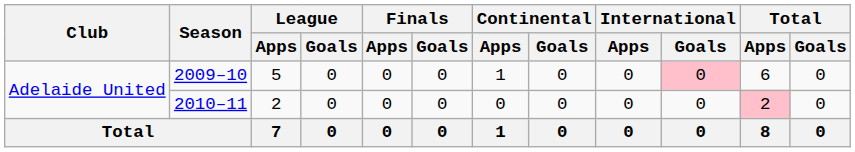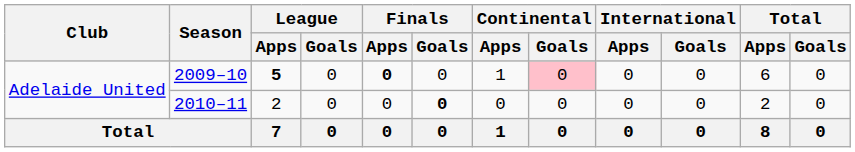(276, 76) normal -> (276, 76) bold
(387, 76) normal -> (387, 76) bold
(562, 76) no background -> (562, 76) pink background
(701, 76) pink background -> (701, 76) no background
(442, 104) normal -> (442, 104) bold
(765, 104) pink background -> (765, 104) no background
